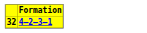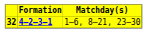+ column: (102, 10)
